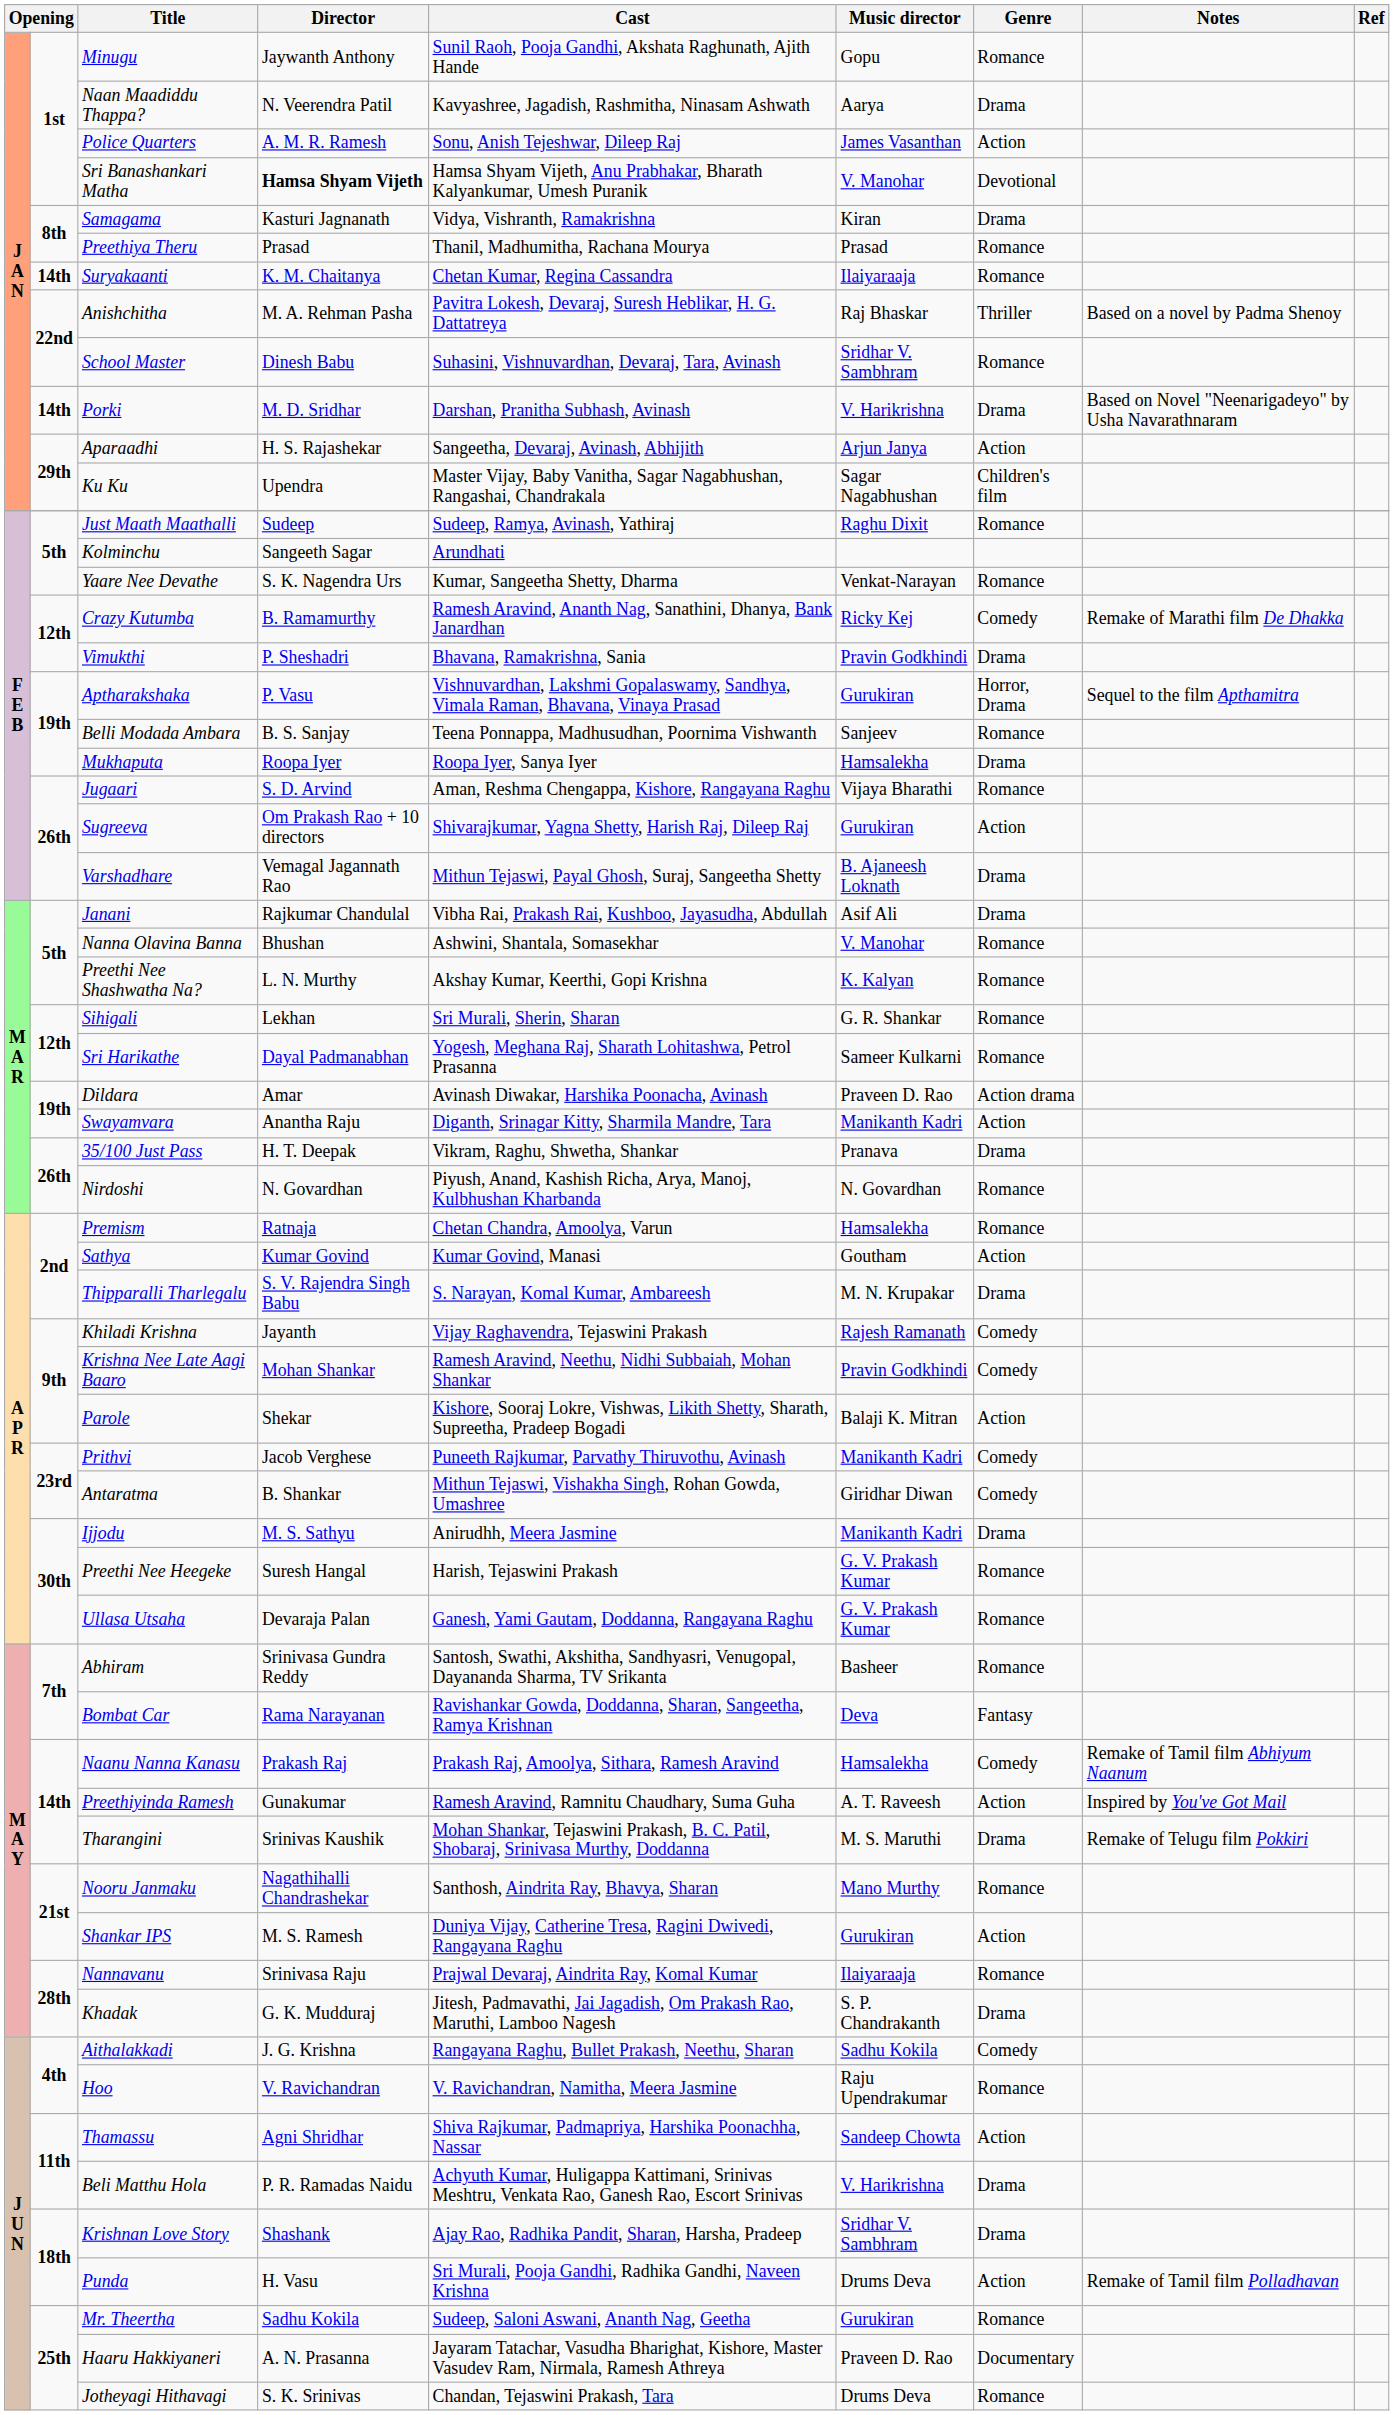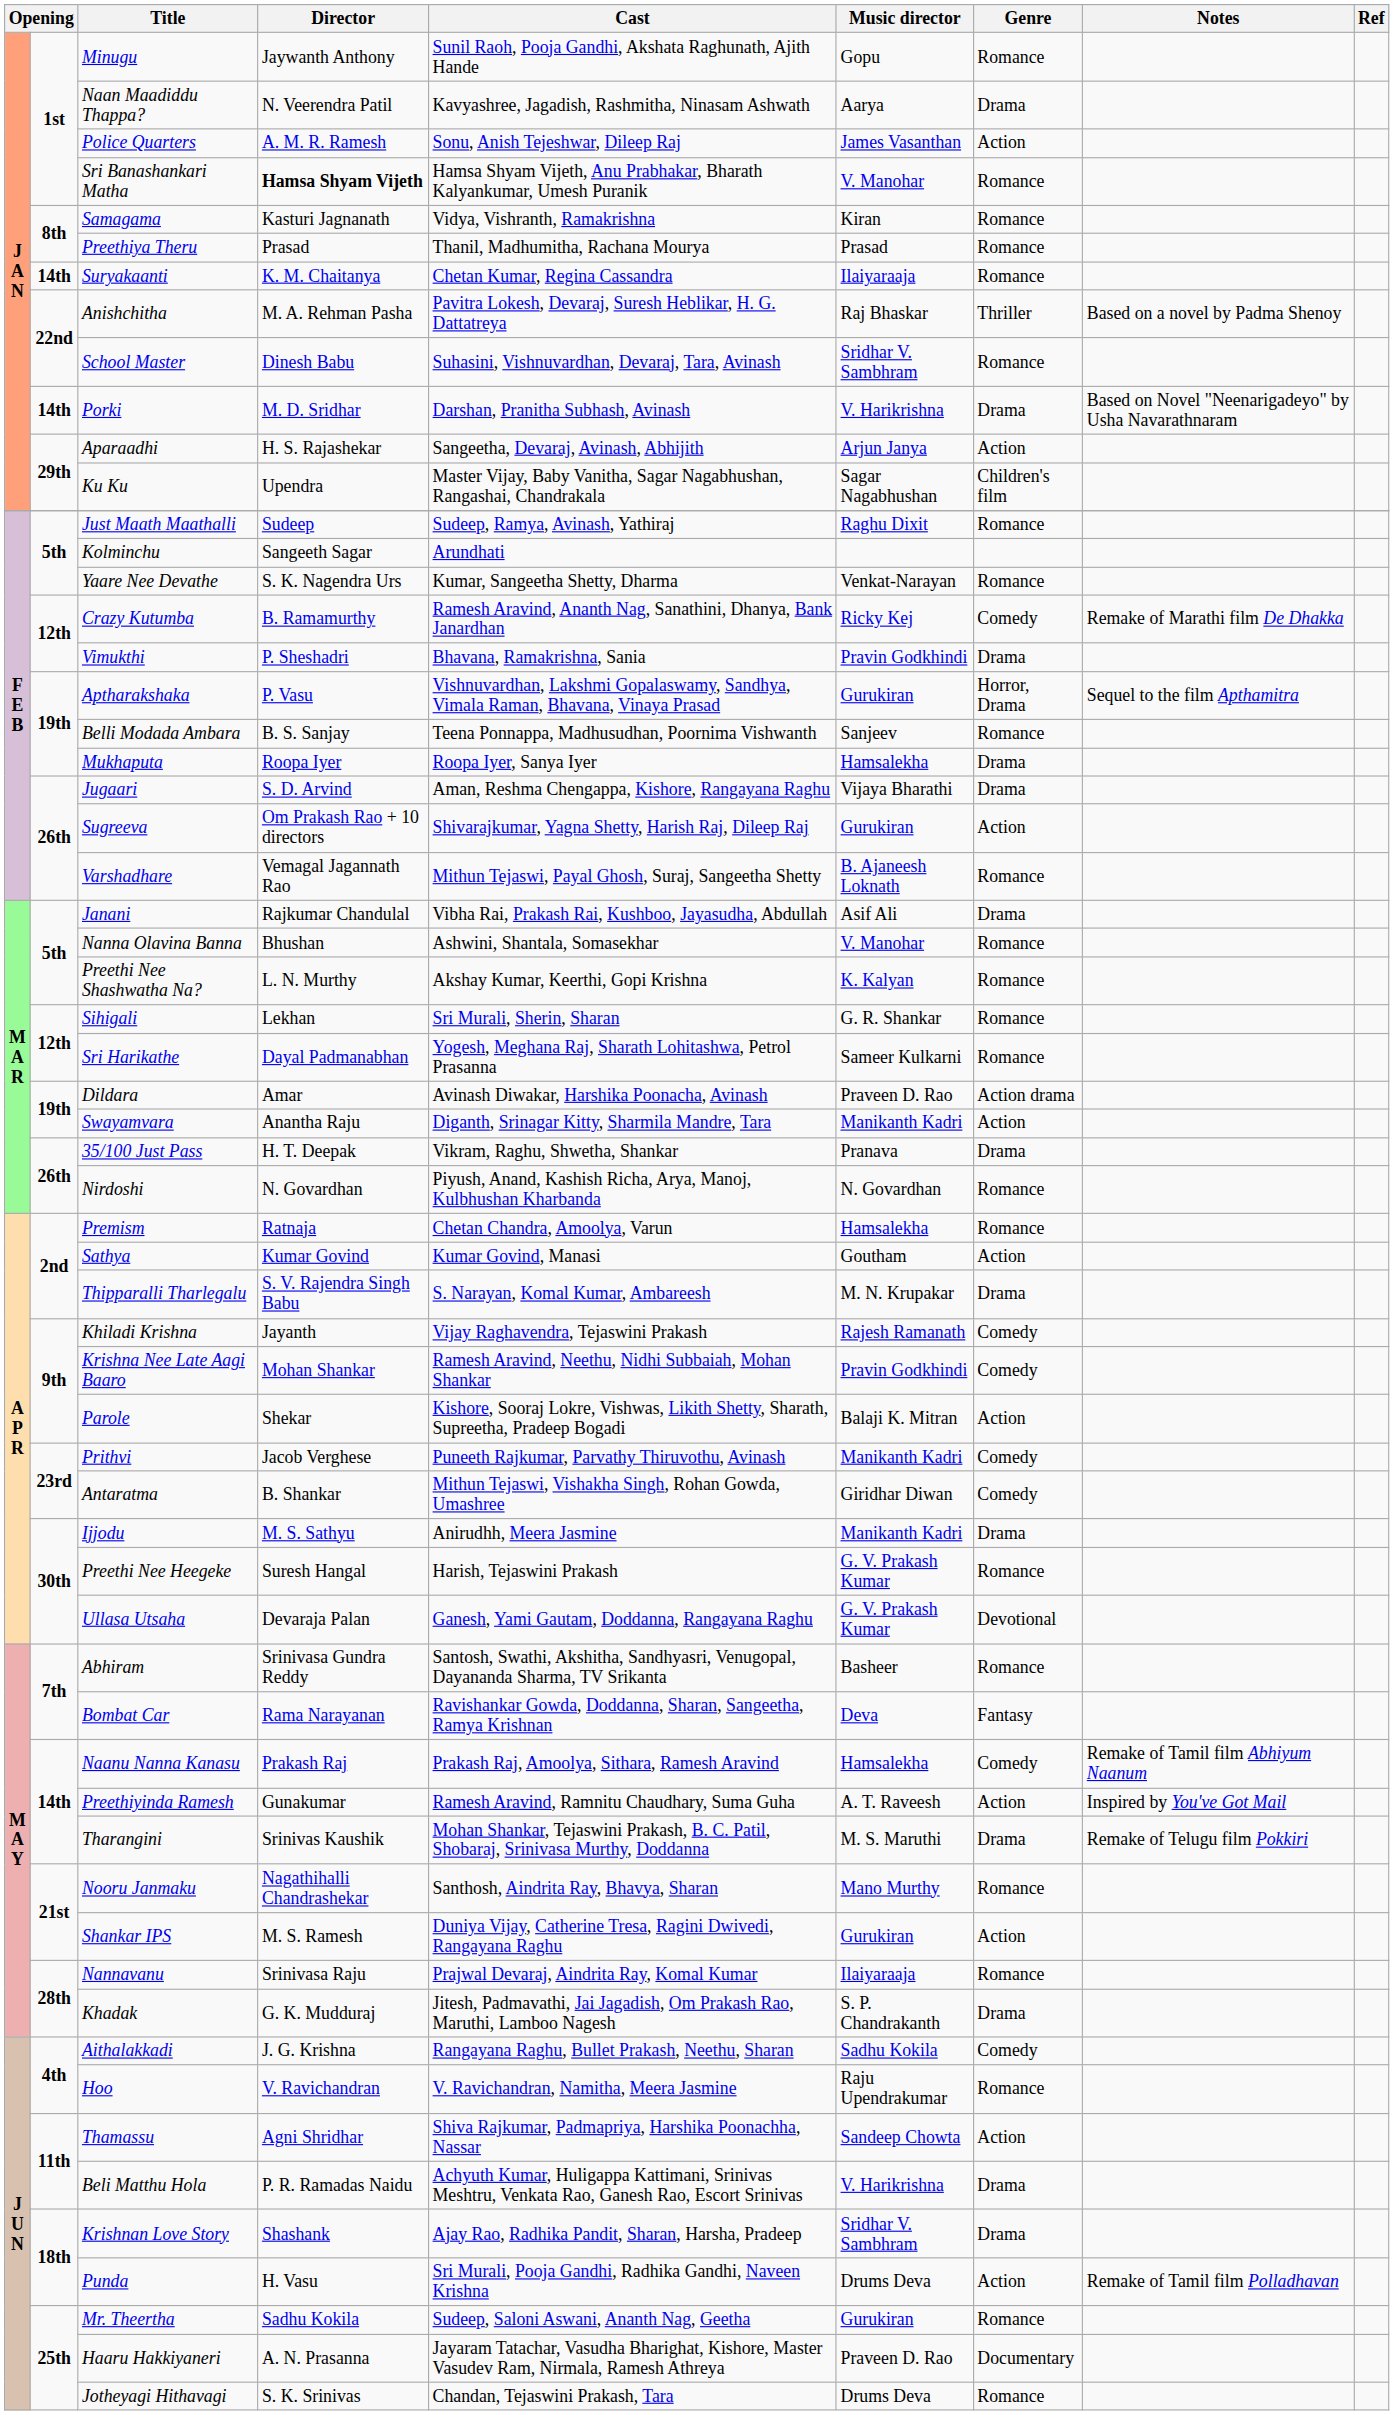(1017, 181) Devotional -> (1011, 181) Romance
(1002, 219) Drama -> (1011, 219) Romance
(1011, 789) Romance -> (1002, 789) Drama
(1002, 876) Drama -> (1011, 876) Romance
(1011, 1619) Romance -> (1017, 1619) Devotional
